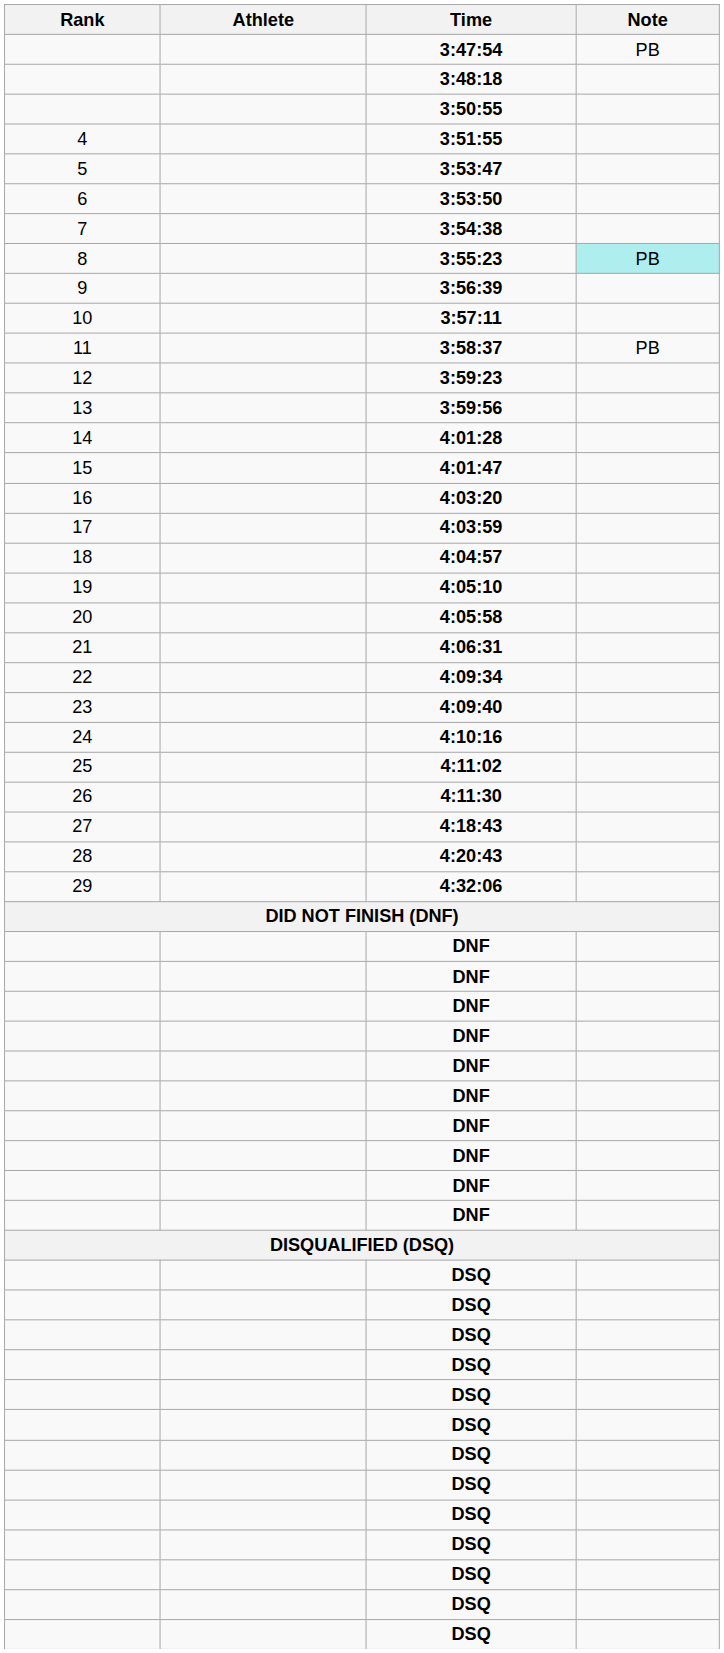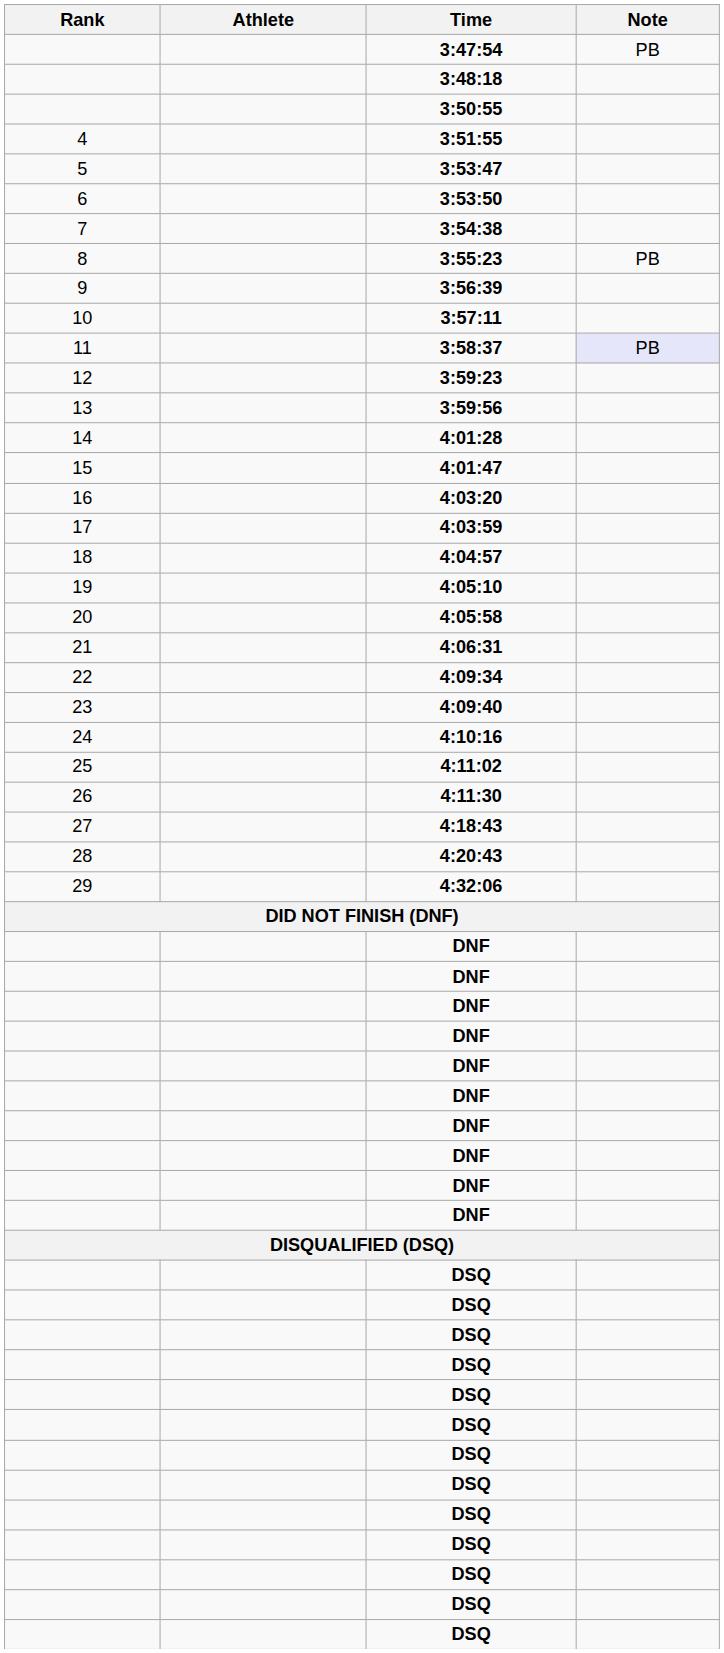(648, 258) paleturquoise background -> (648, 258) no background
(648, 347) no background -> (648, 347) lavender background
